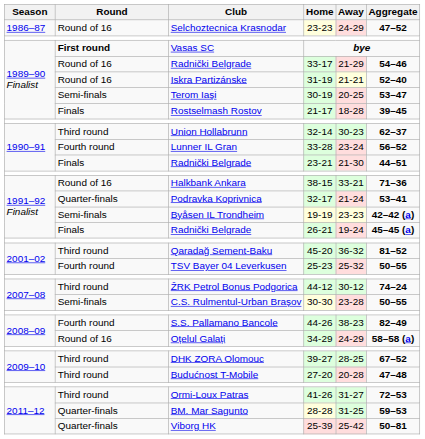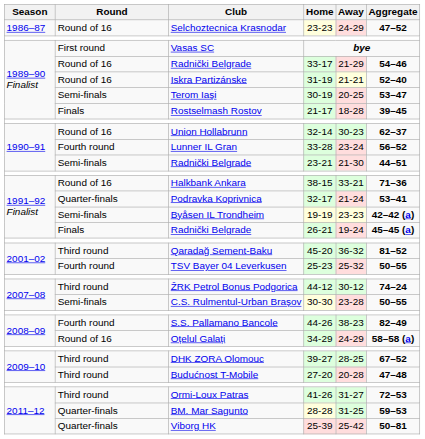(84, 48) bold -> (81, 48) normal
(83, 131) Third round -> (85, 131) Round of 16
(71, 163) Finals -> (82, 163) Semi-finals
